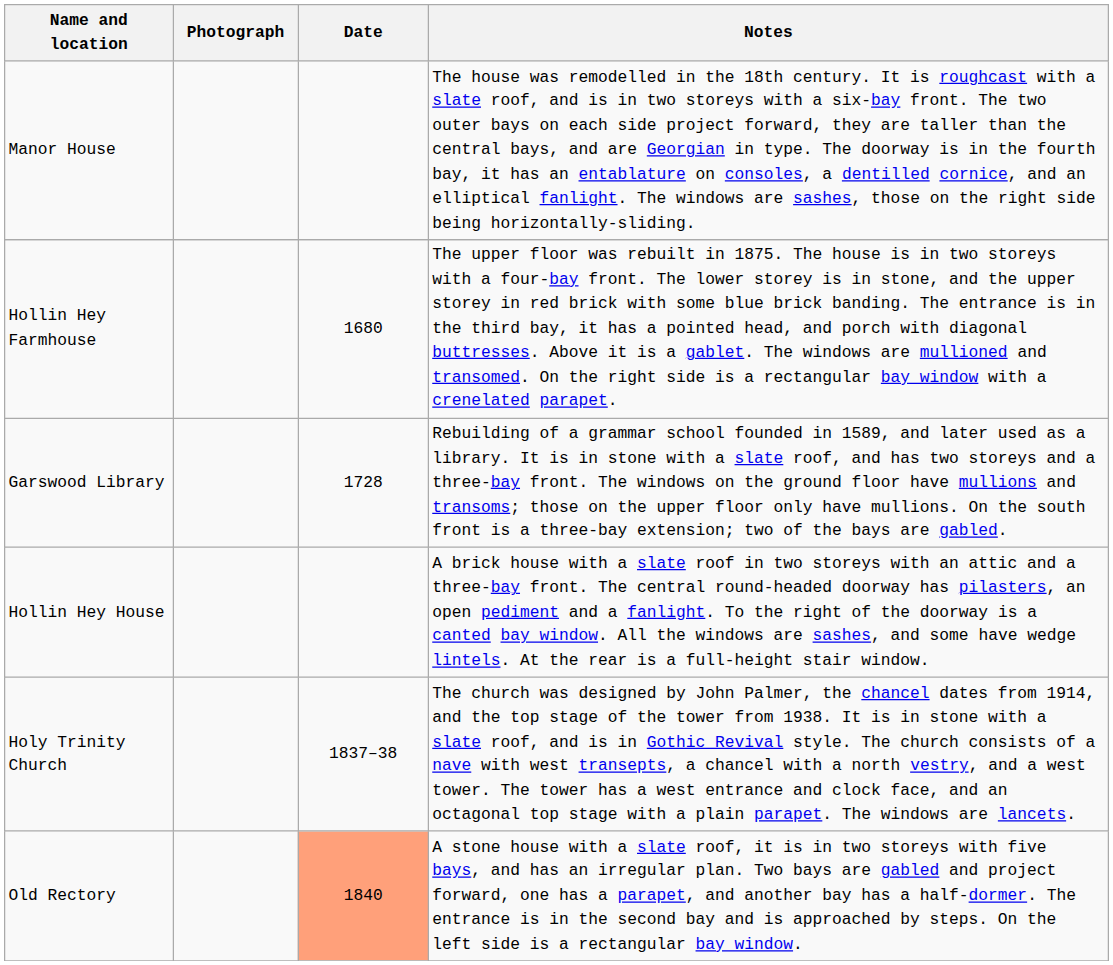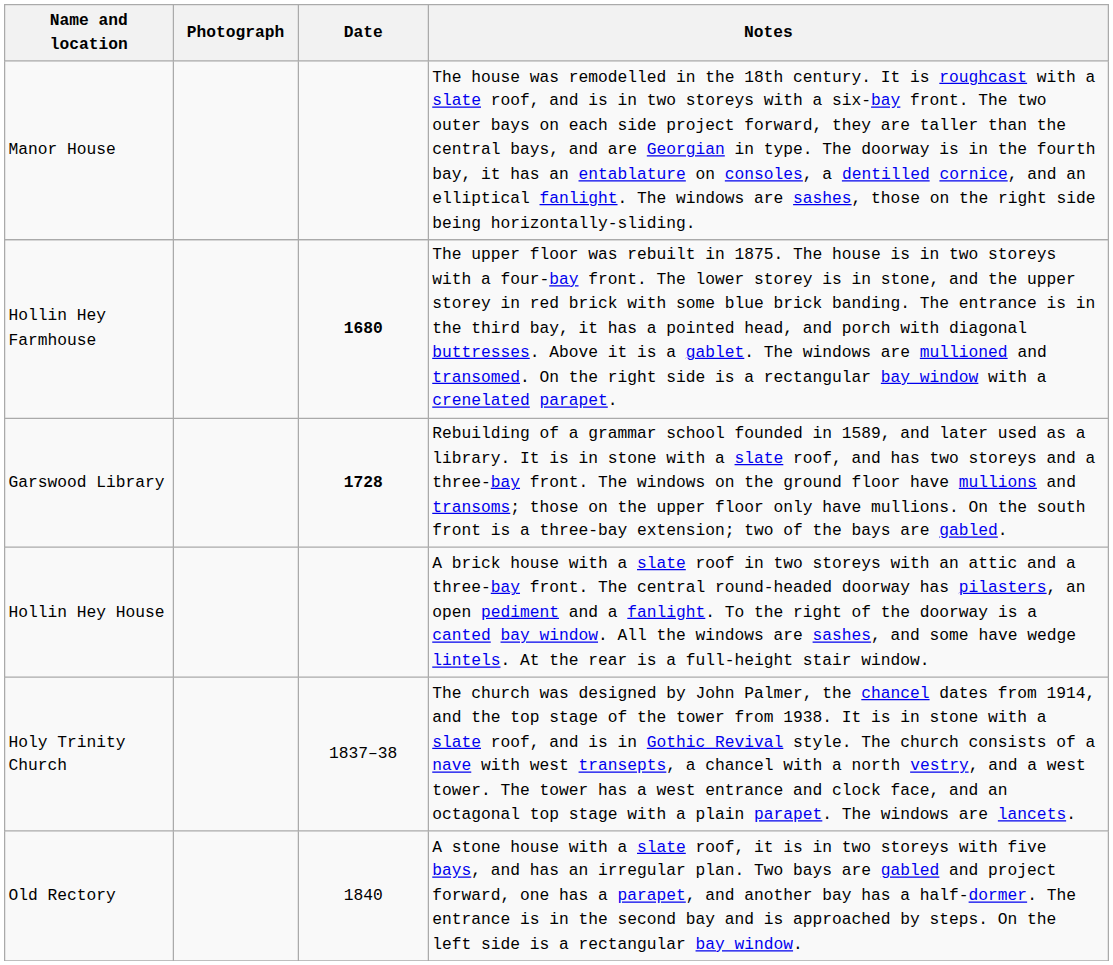(363, 328) normal -> (363, 328) bold
(363, 482) normal -> (363, 482) bold
(363, 896) lightsalmon background -> (363, 896) no background
